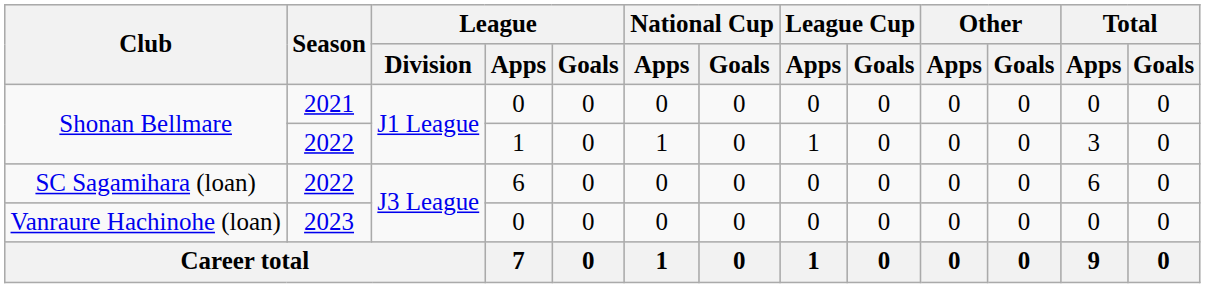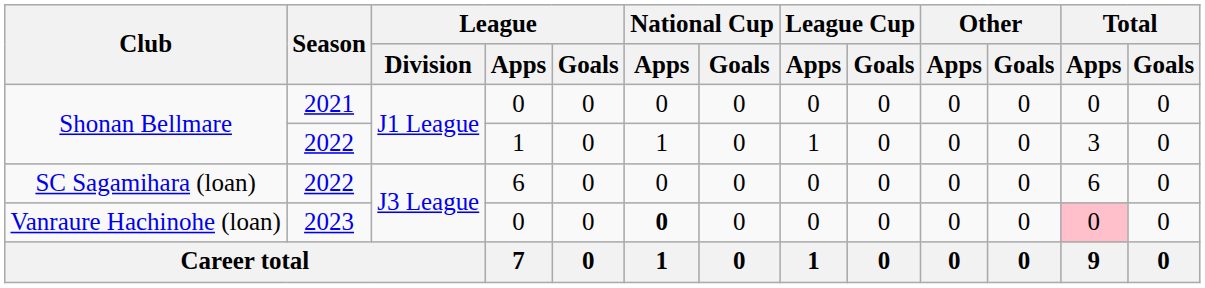(662, 222) normal -> (662, 222) bold
(1094, 222) no background -> (1094, 222) pink background
